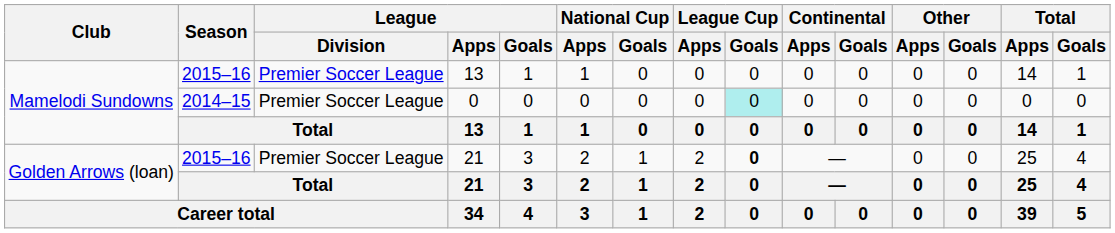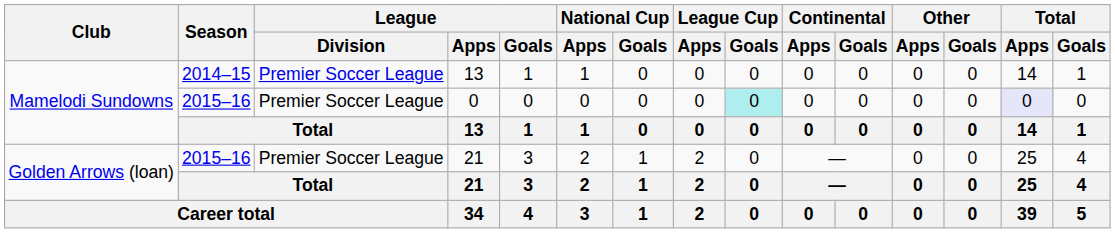(216, 74) 2015–16 -> (216, 74) 2014–15
(216, 102) 2014–15 -> (216, 102) 2015–16
(1027, 102) no background -> (1027, 102) lavender background
(754, 158) bold -> (754, 158) normal
